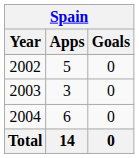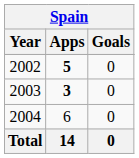(67, 66) normal -> (67, 66) bold
(67, 91) normal -> (67, 91) bold
